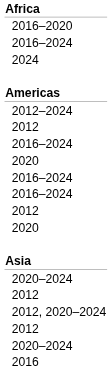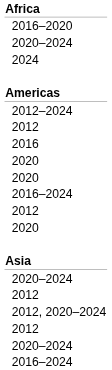(42, 43) 2016–2024 -> (42, 43) 2020–2024
(42, 144) 2016–2024 -> (25, 144) 2016
(42, 177) 2016–2024 -> (25, 177) 2020
(25, 362) 2016 -> (42, 362) 2016–2024
